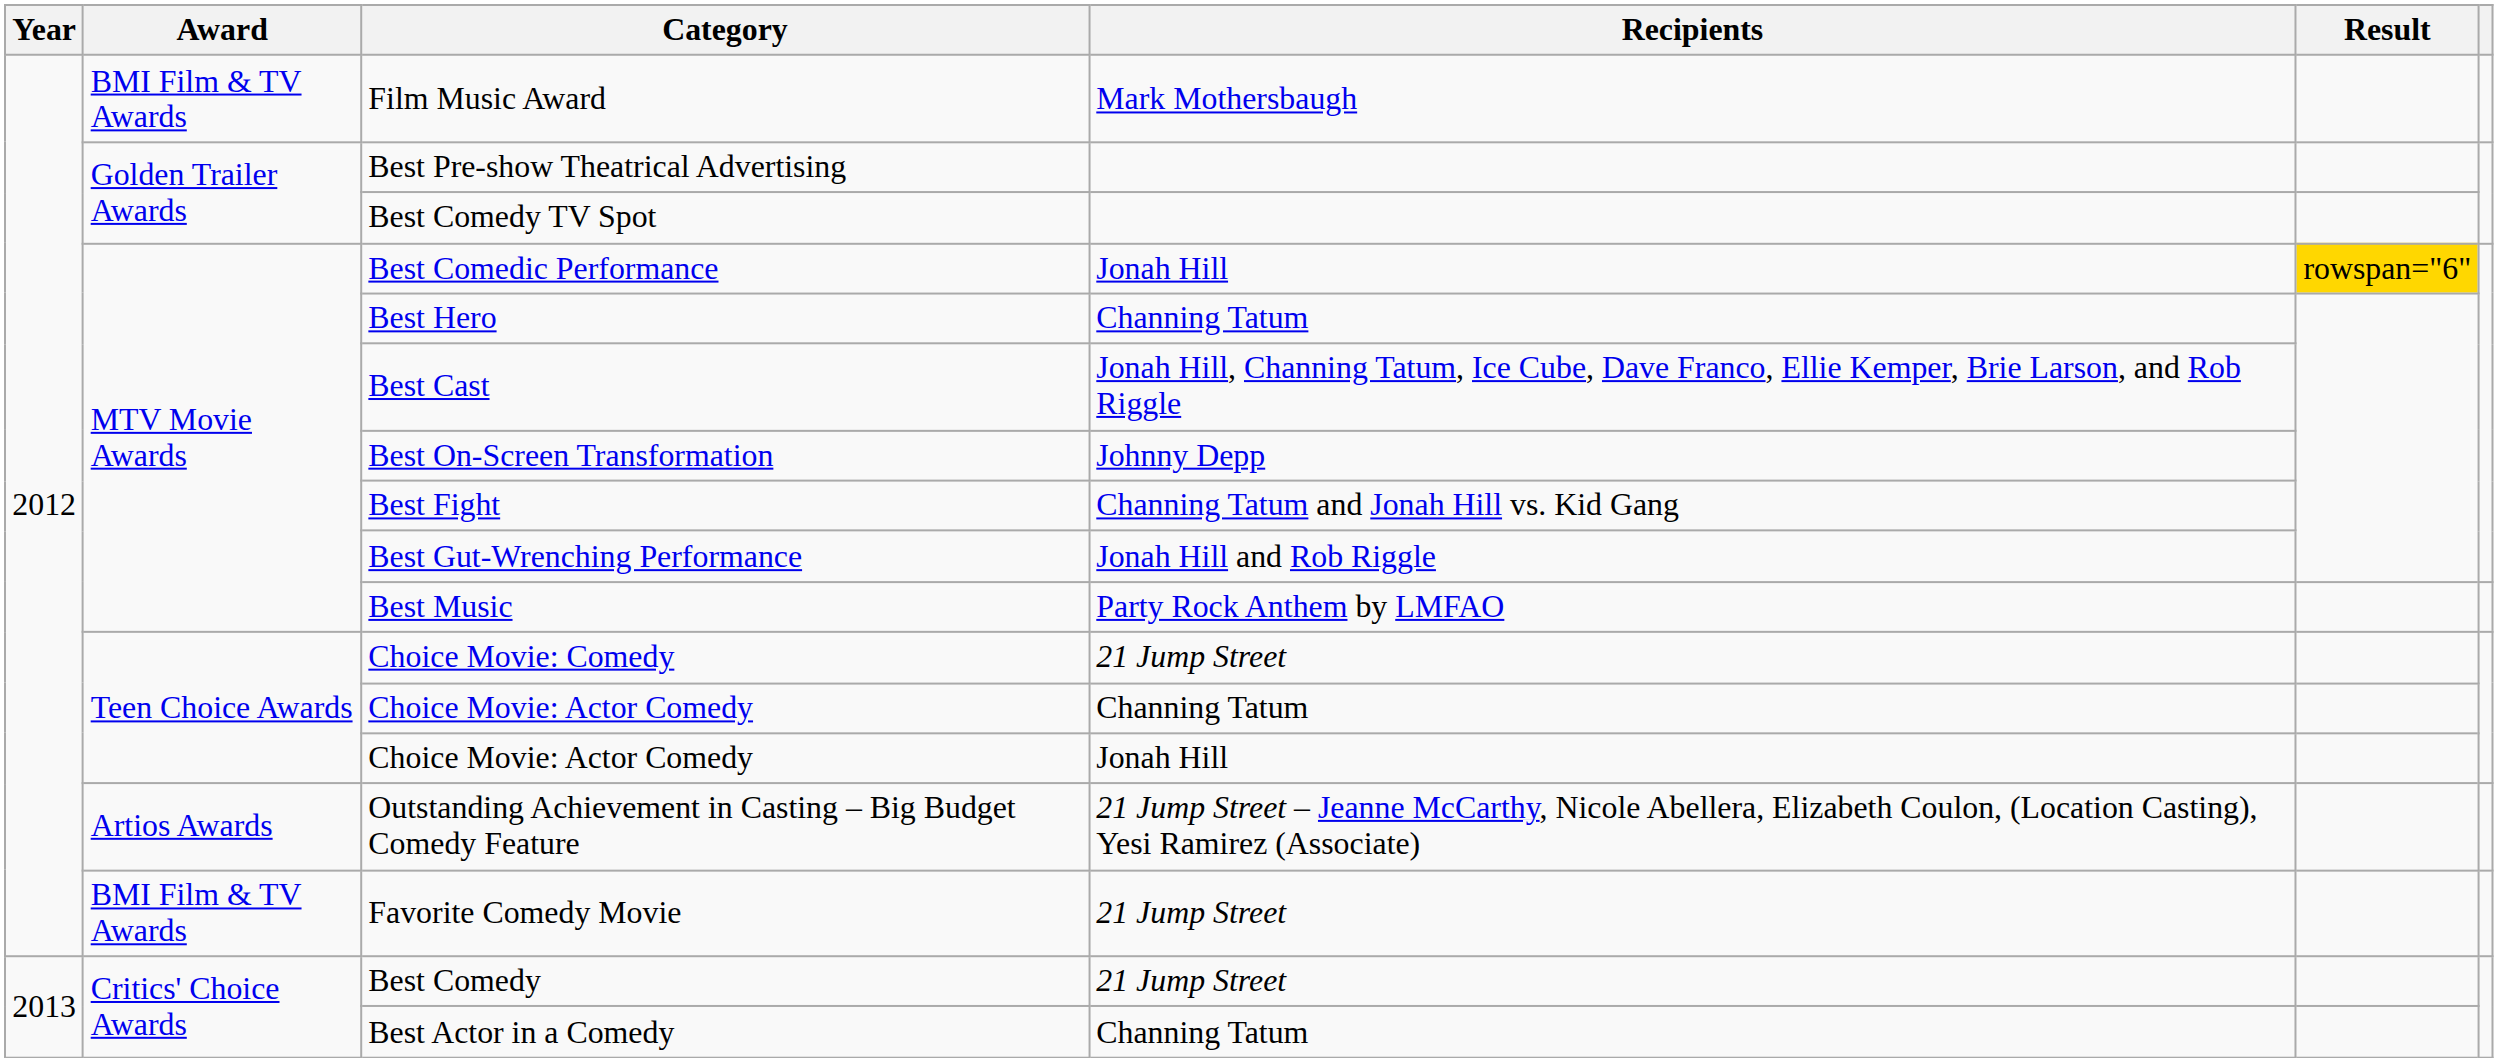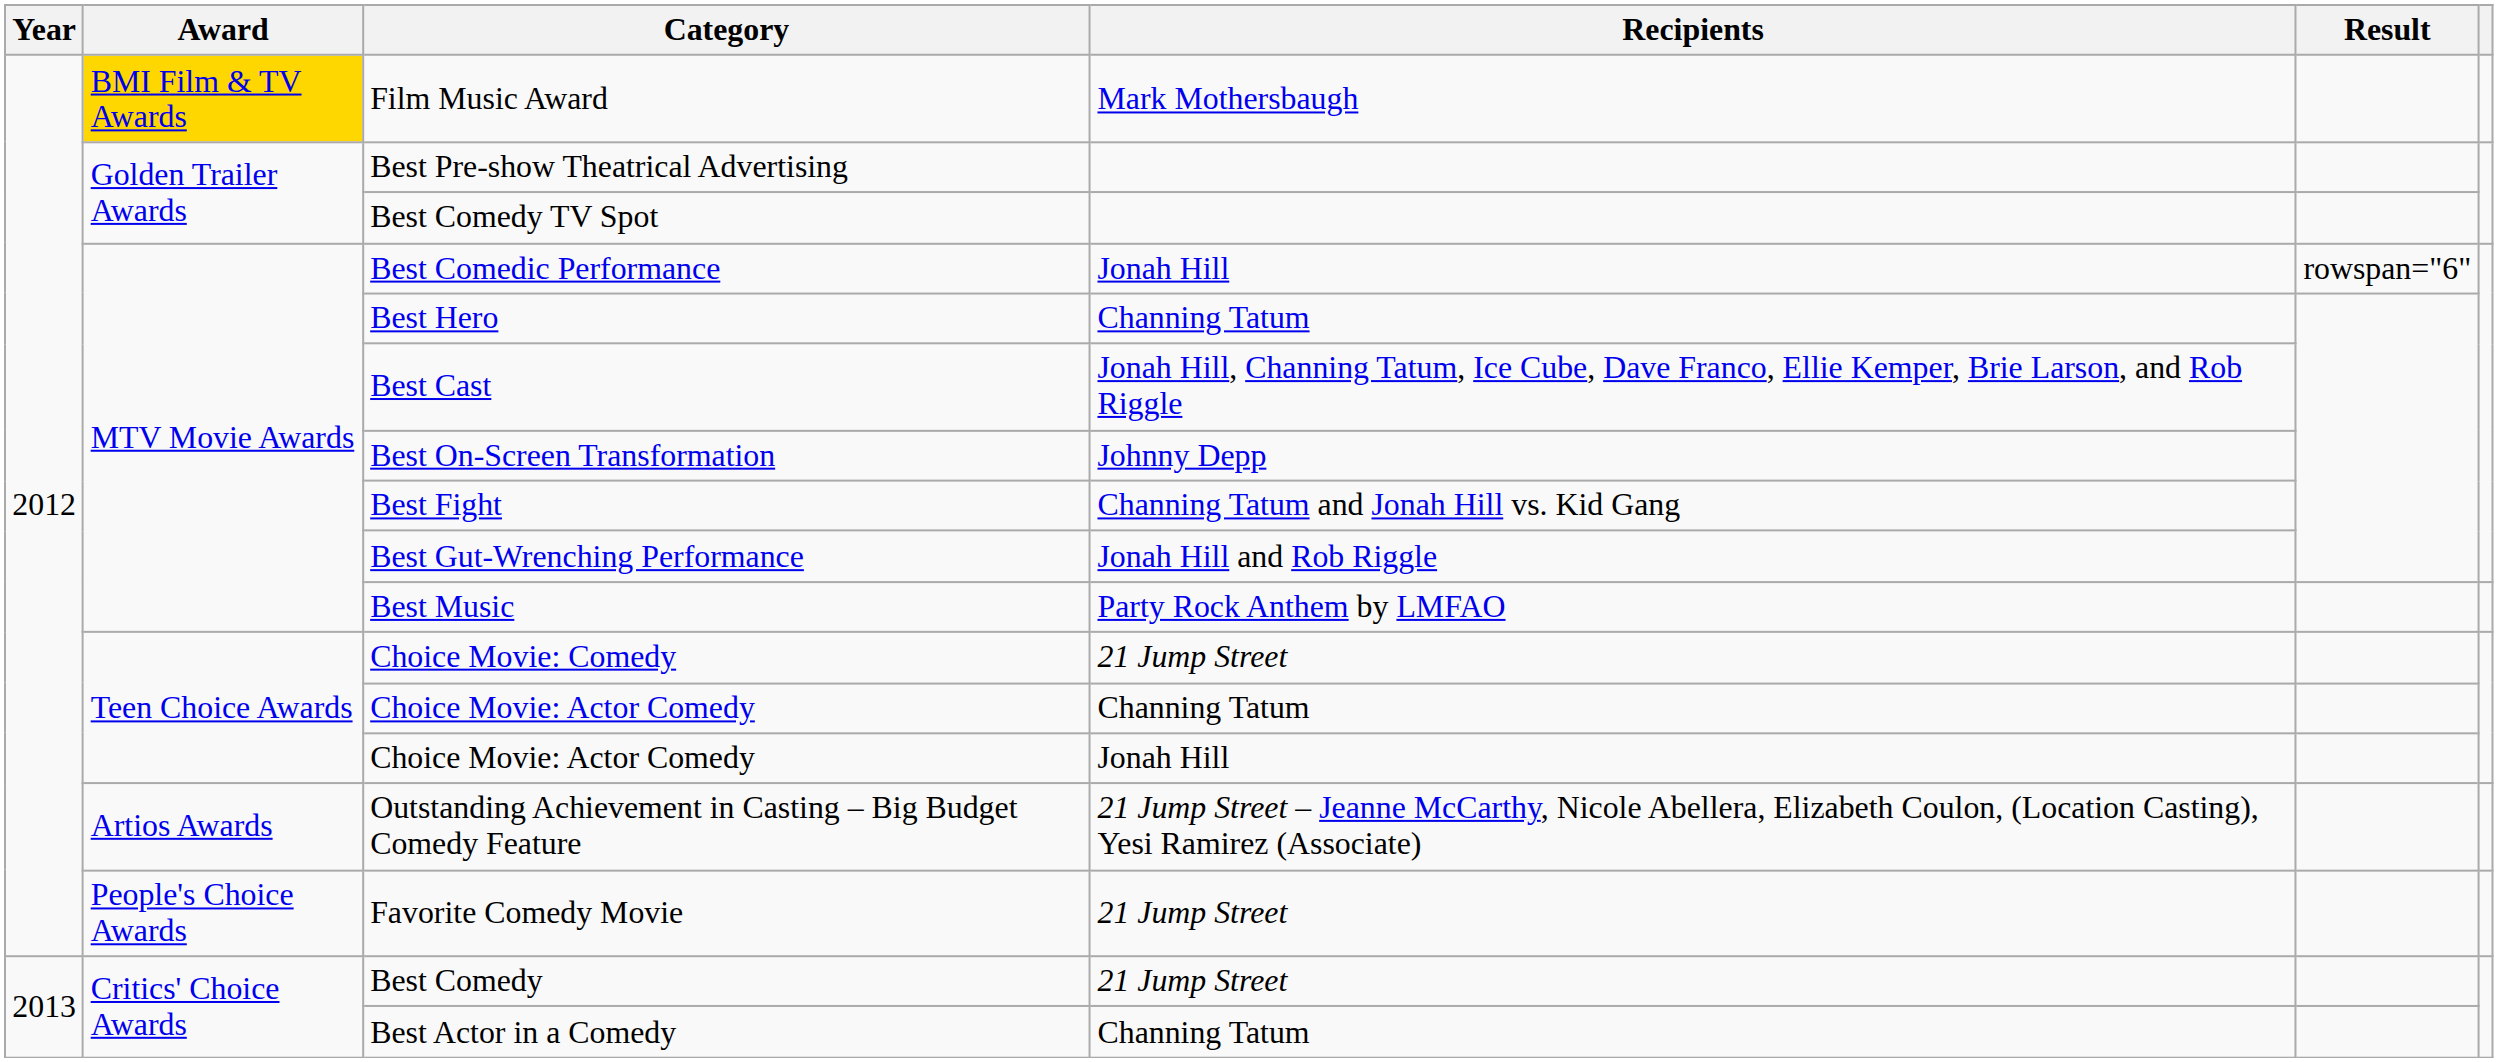(196, 98) no background -> (196, 98) gold background
(2387, 267) gold background -> (2387, 267) no background
(196, 912) BMI Film & TV Awards -> (192, 912) People's Choice Awards
